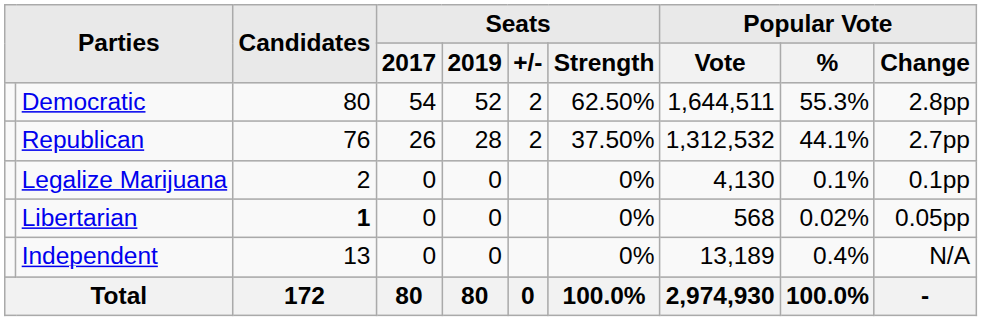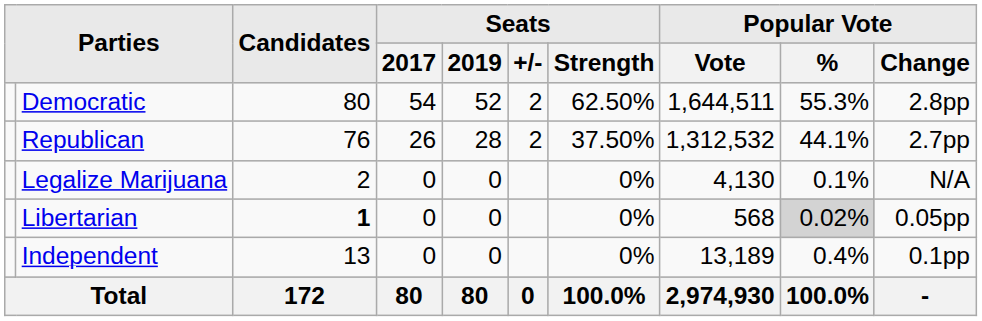(939, 179) 0.1pp -> (950, 179) N/A
(834, 218) no background -> (834, 218) lightgrey background
(950, 256) N/A -> (939, 256) 0.1pp
